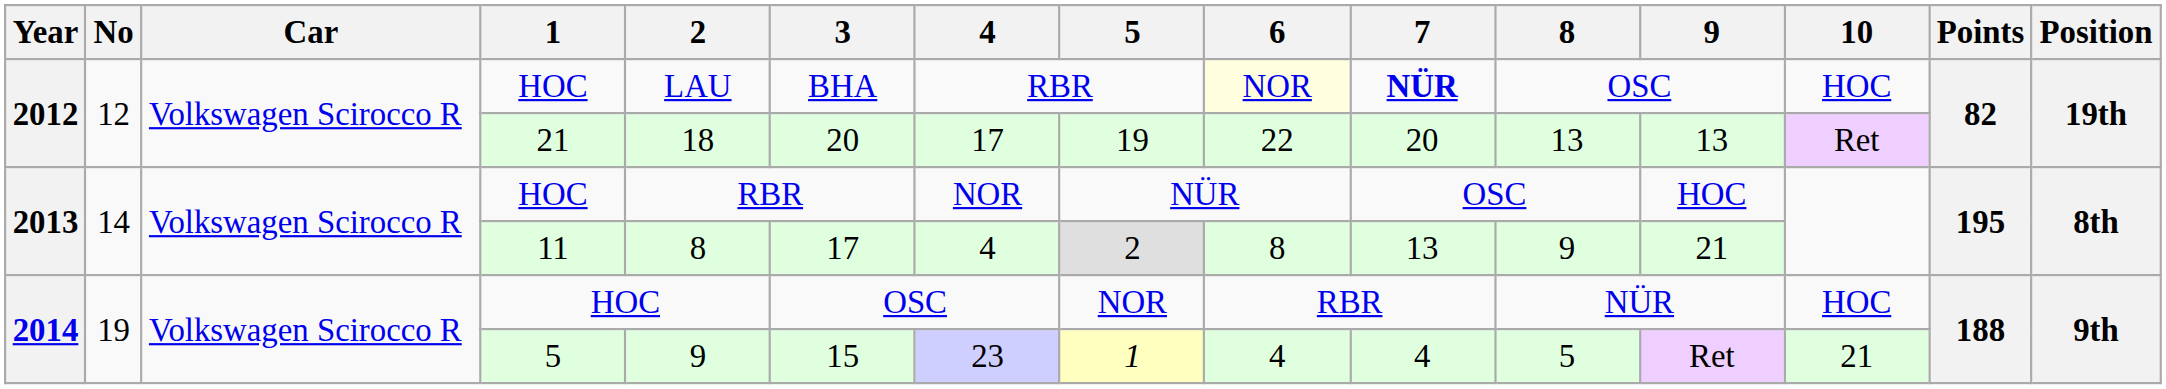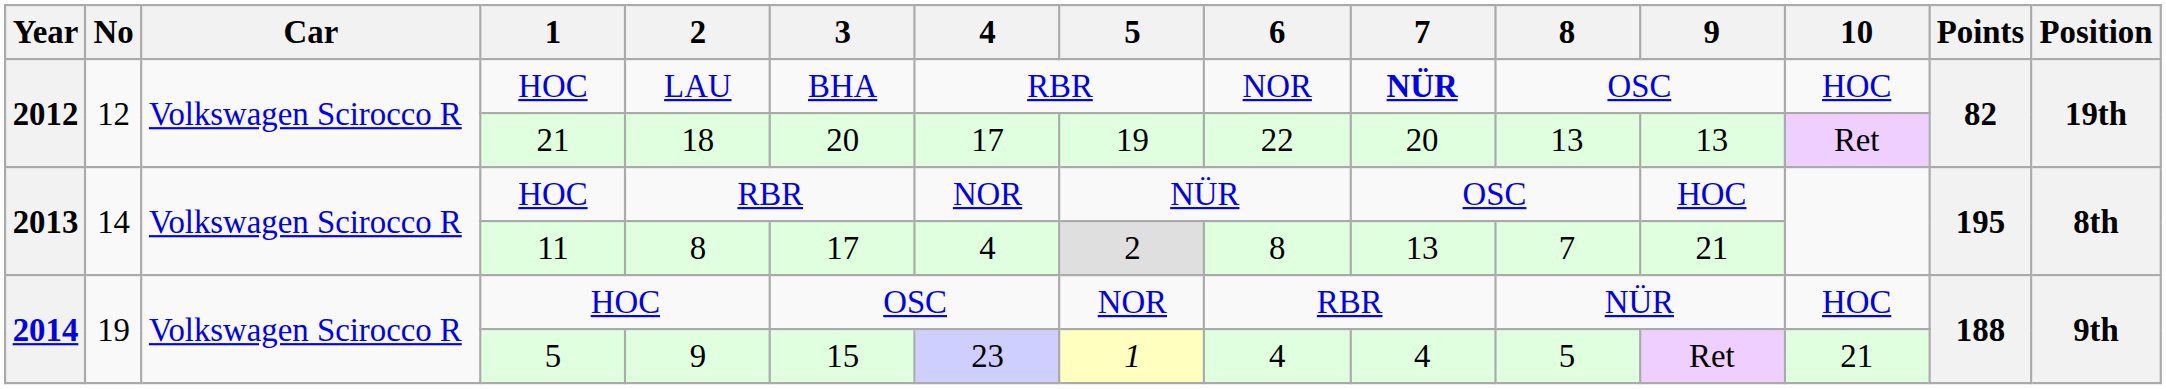(1277, 85) lightyellow background -> (1277, 85) no background
(1567, 248) 9 -> (1567, 248) 7
